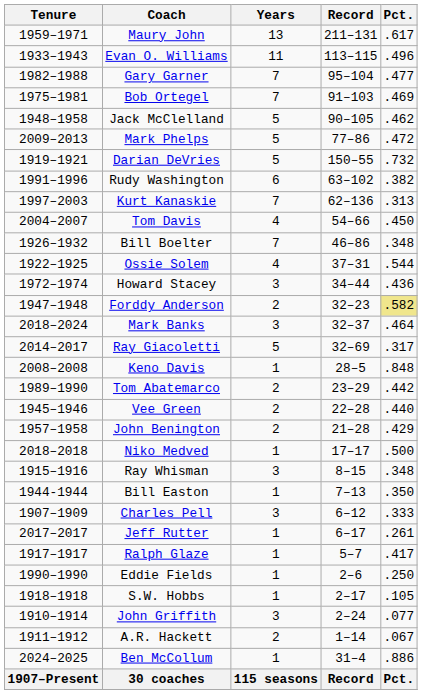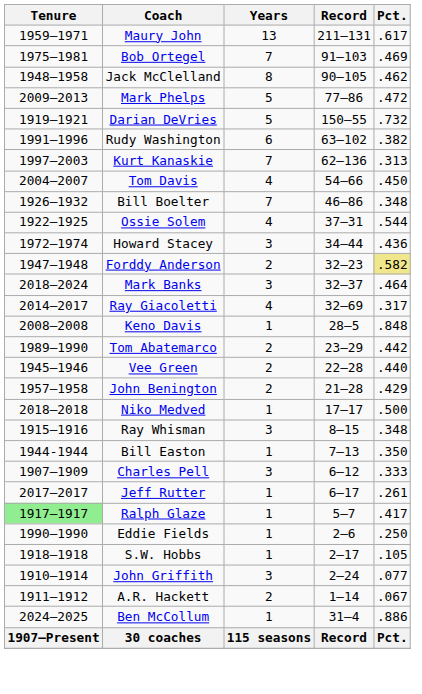- row: (167, 56)
- row: (167, 77)
(276, 119) 5 -> (269, 77) 8
(276, 347) 5 -> (269, 306) 4
(53, 555) no background -> (54, 513) lightgreen background
